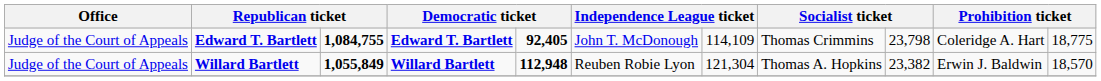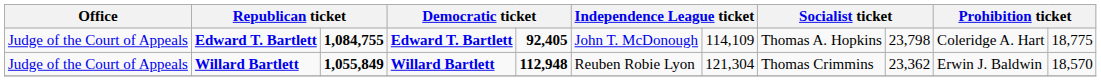(817, 40) Thomas Crimmins -> (821, 40) Thomas A. Hopkins
(821, 64) Thomas A. Hopkins -> (817, 64) Thomas Crimmins
(909, 64) 23,382 -> (909, 64) 23,362
